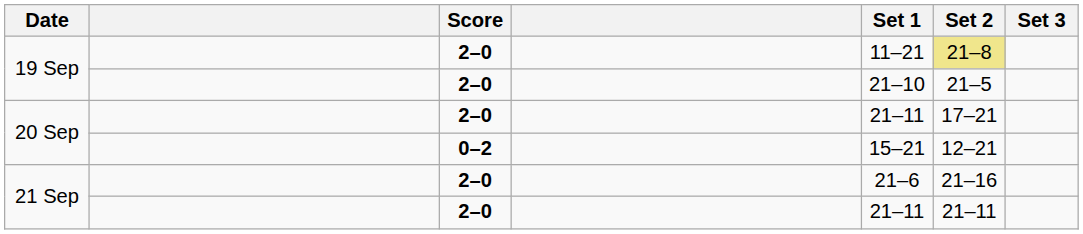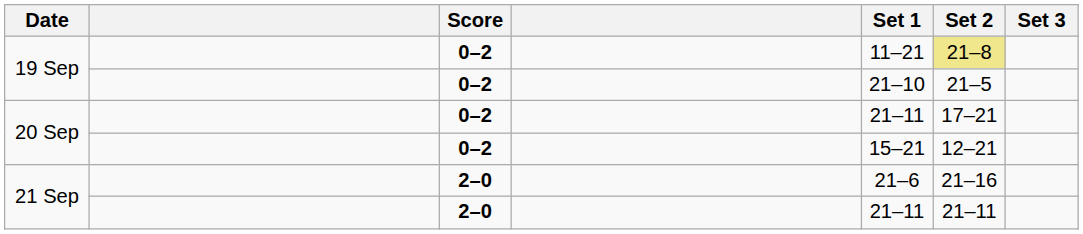(475, 52) 2–0 -> (475, 52) 0–2
(475, 84) 2–0 -> (475, 84) 0–2
(475, 116) 2–0 -> (475, 116) 0–2
